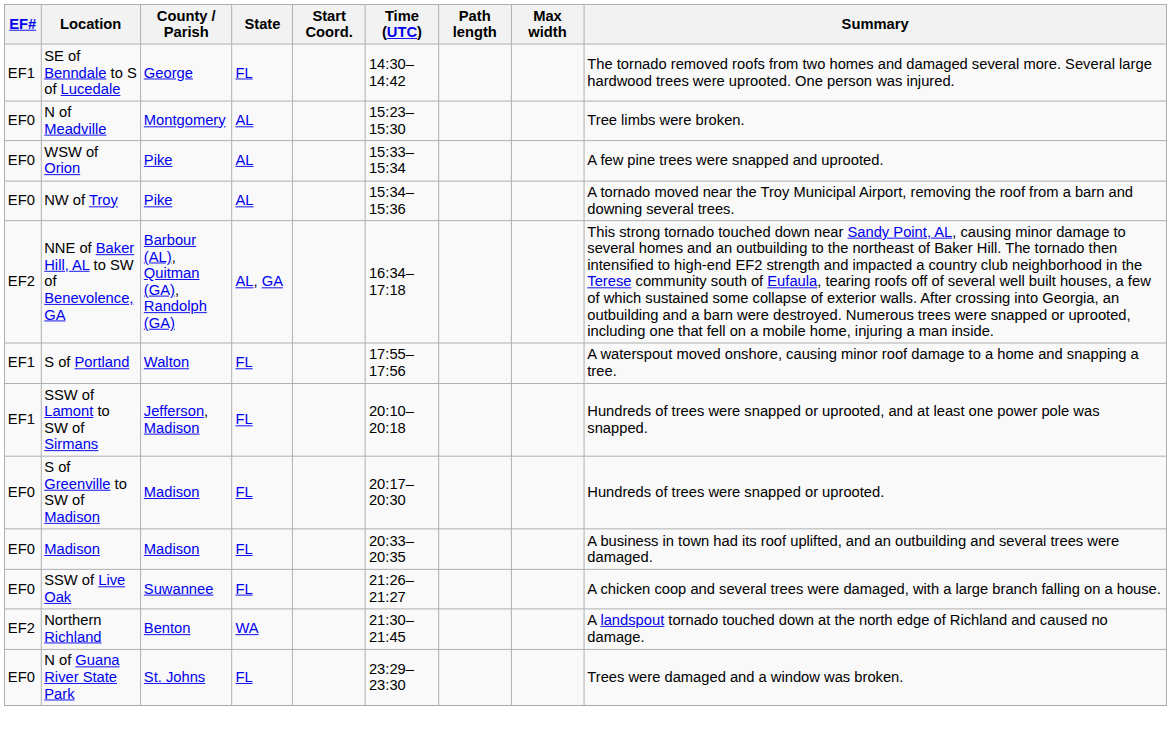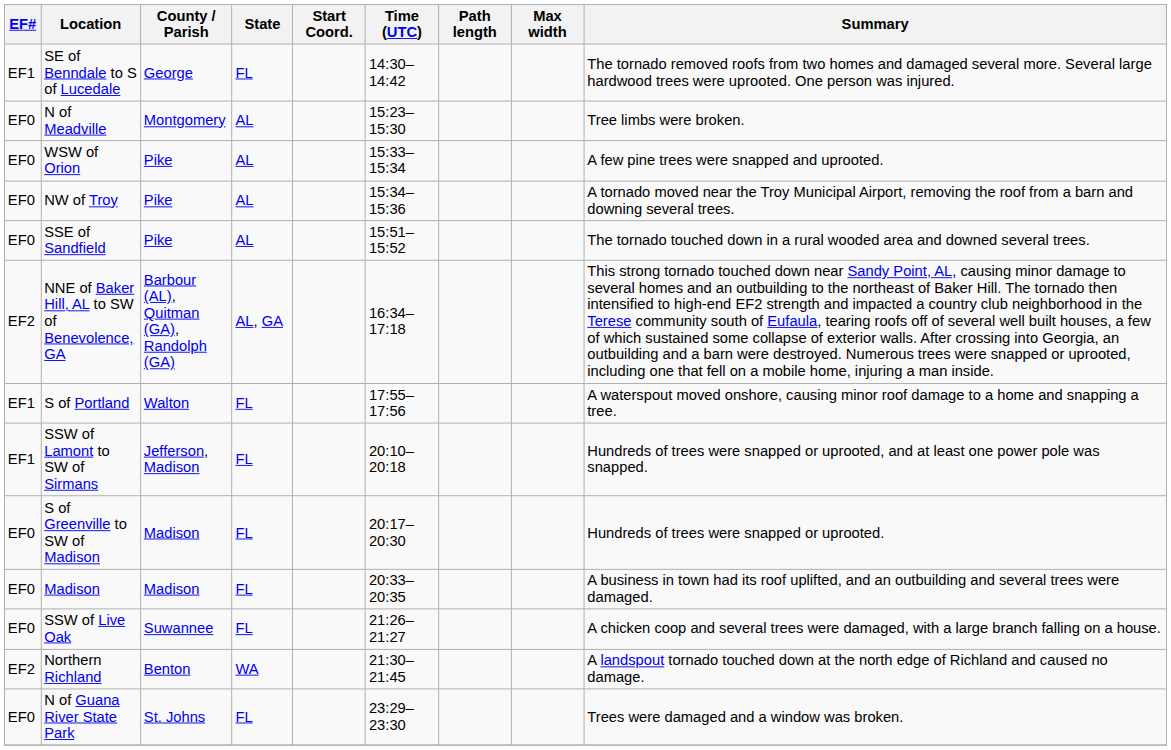+ row: (75, 240)
